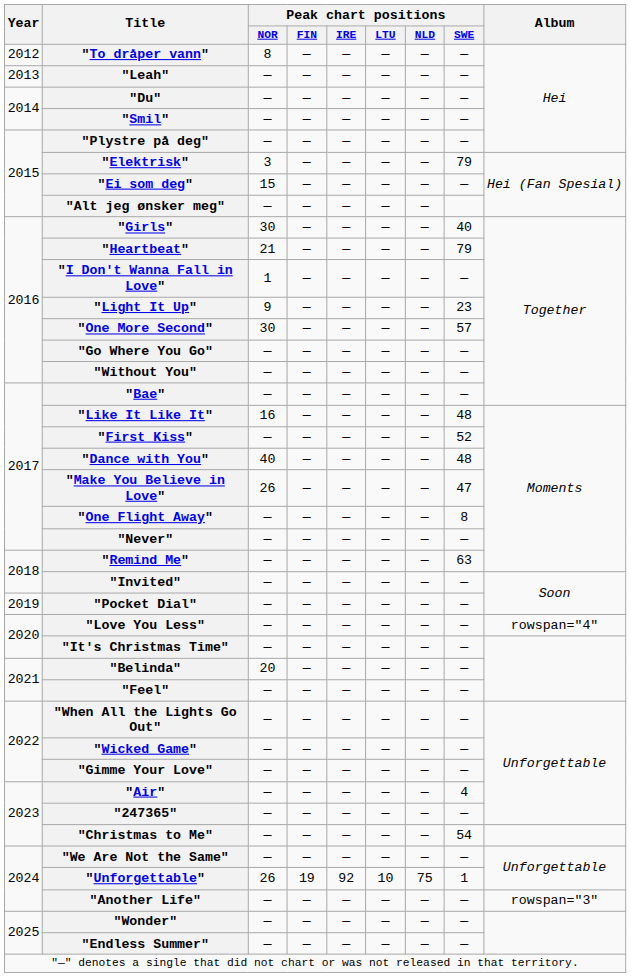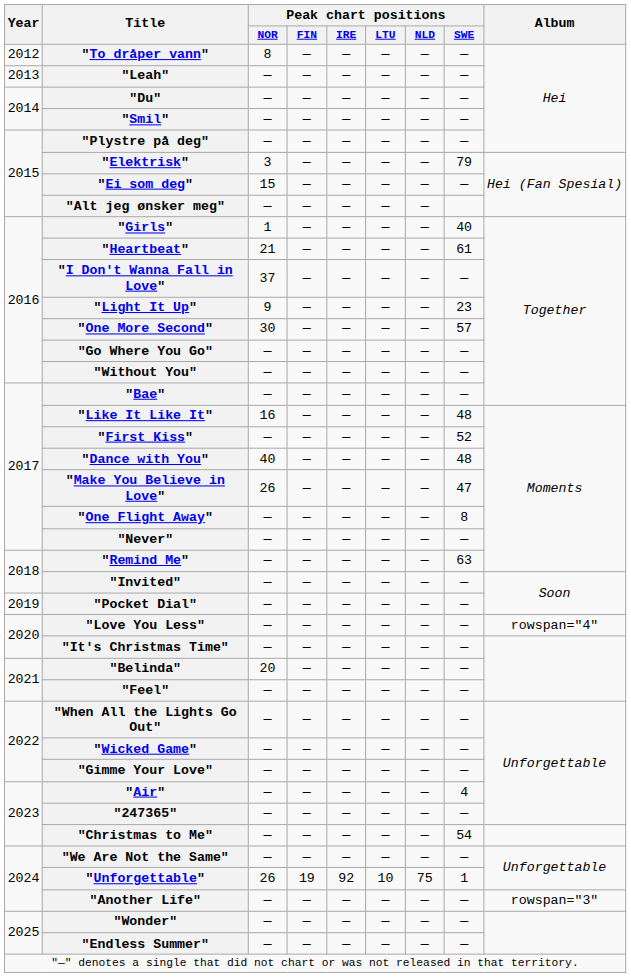(268, 228) 30 -> (268, 228) 1
(464, 249) 79 -> (464, 249) 61
(268, 278) 1 -> (268, 278) 37
